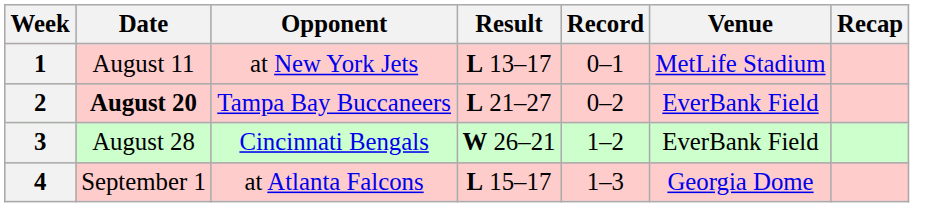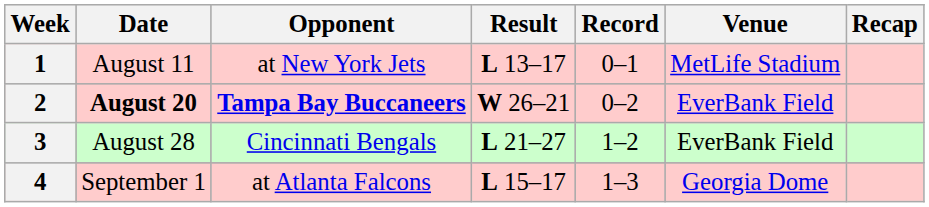(334, 102) normal -> (341, 102) bold
(509, 102) L 21–27 -> (524, 102) W 26–21
(509, 142) W 26–21 -> (524, 142) L 21–27
